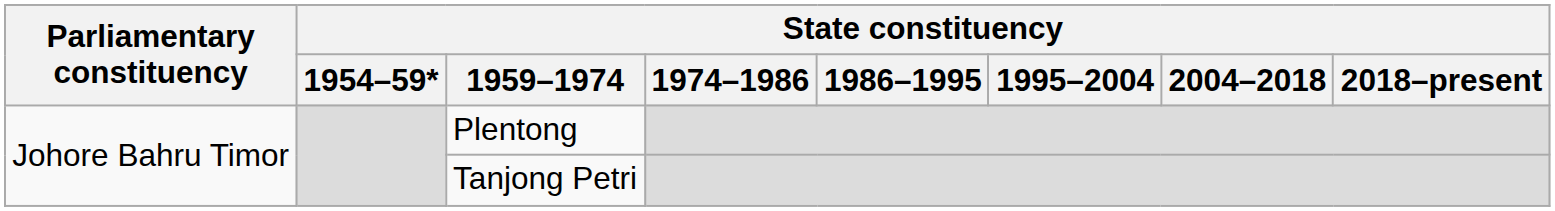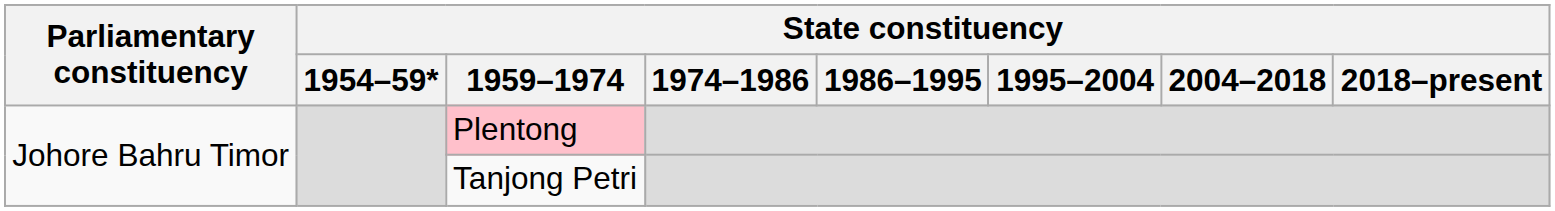(515, 129) no background -> (515, 129) pink background
